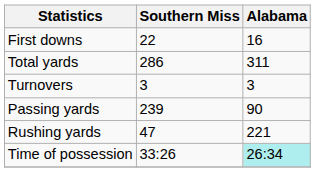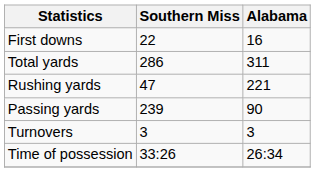rows swapped: (54, 132) <-> (40, 85)
(265, 155) paleturquoise background -> (265, 155) no background
